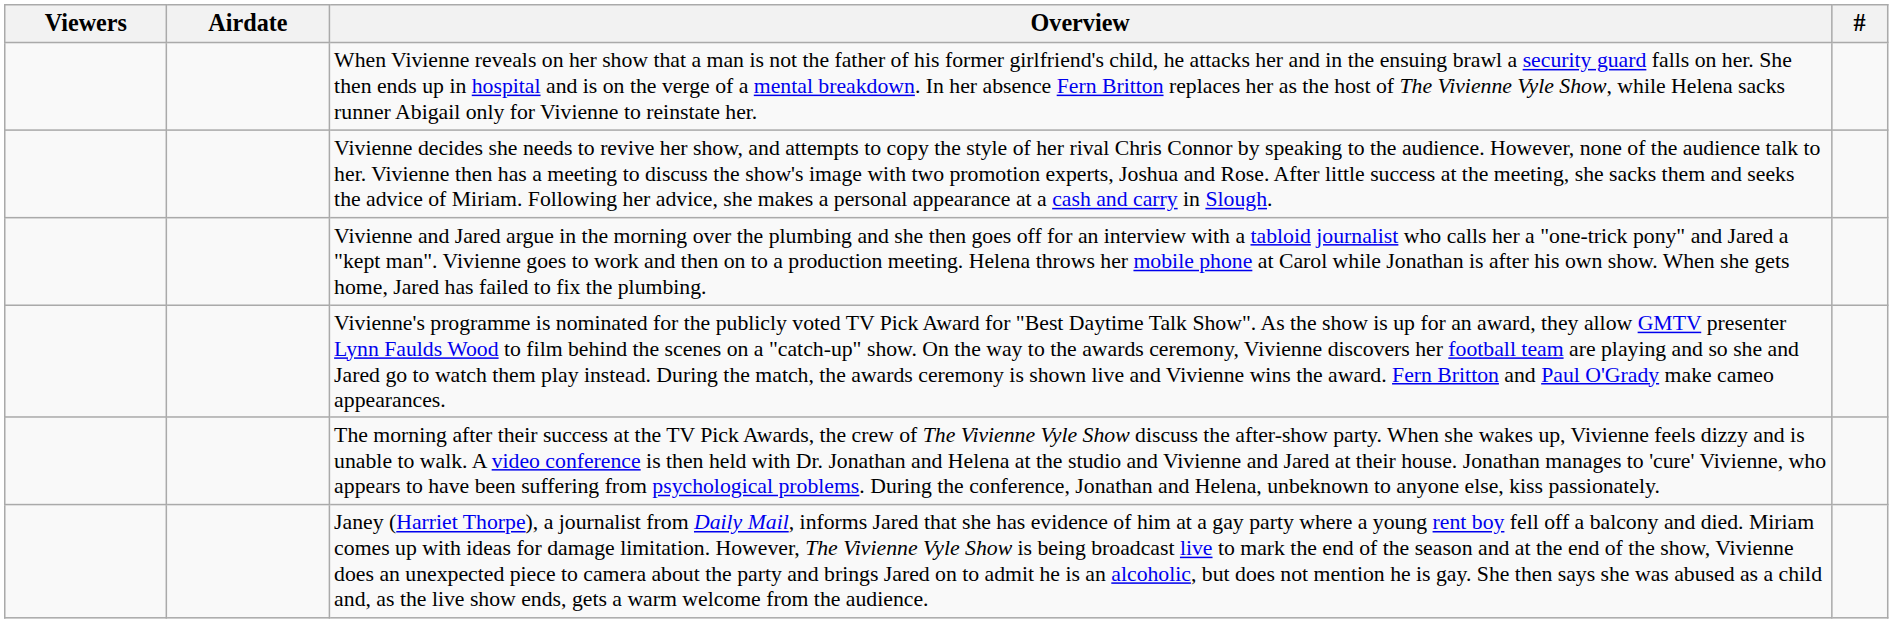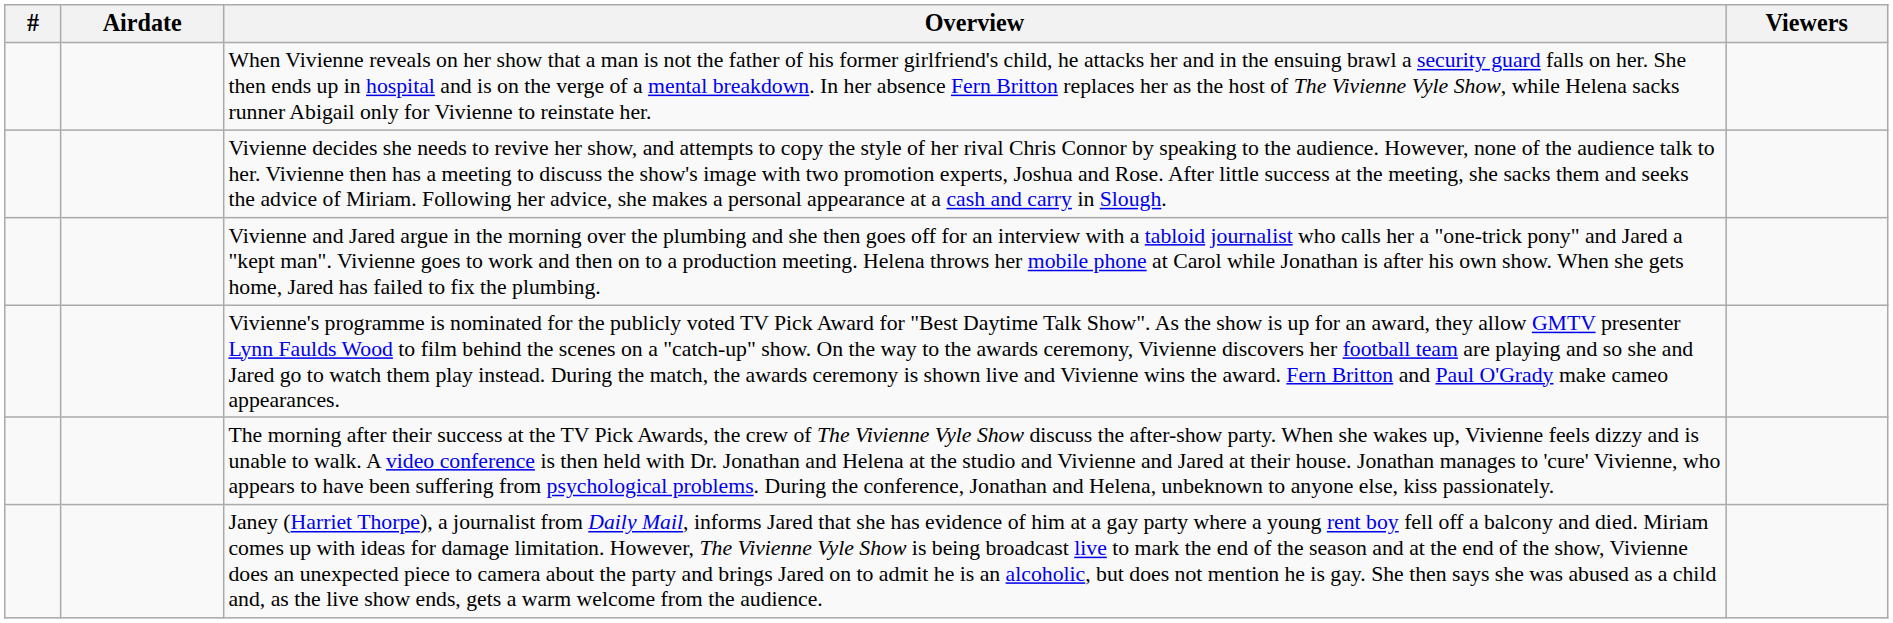columns swapped: (1860, 23) <-> (86, 23)
